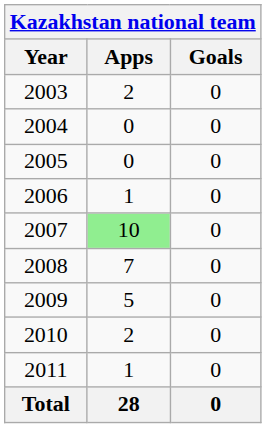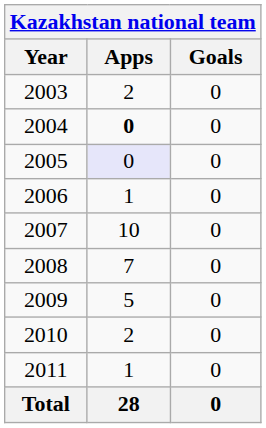(129, 126) normal -> (129, 126) bold
(129, 160) no background -> (129, 160) lavender background
(129, 230) lightgreen background -> (129, 230) no background
